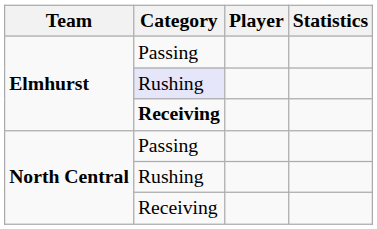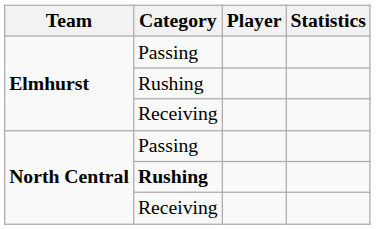(171, 83) lavender background -> (171, 83) no background
(179, 114) bold -> (178, 114) normal
(171, 176) normal -> (173, 176) bold
